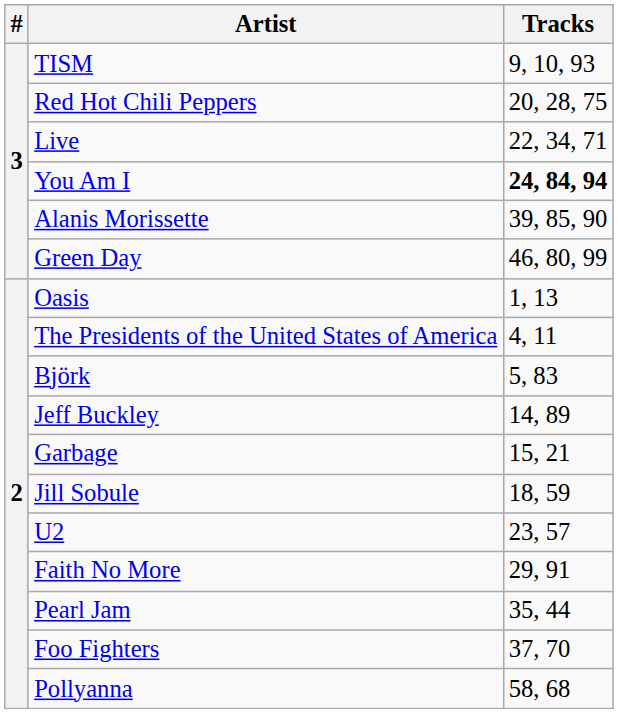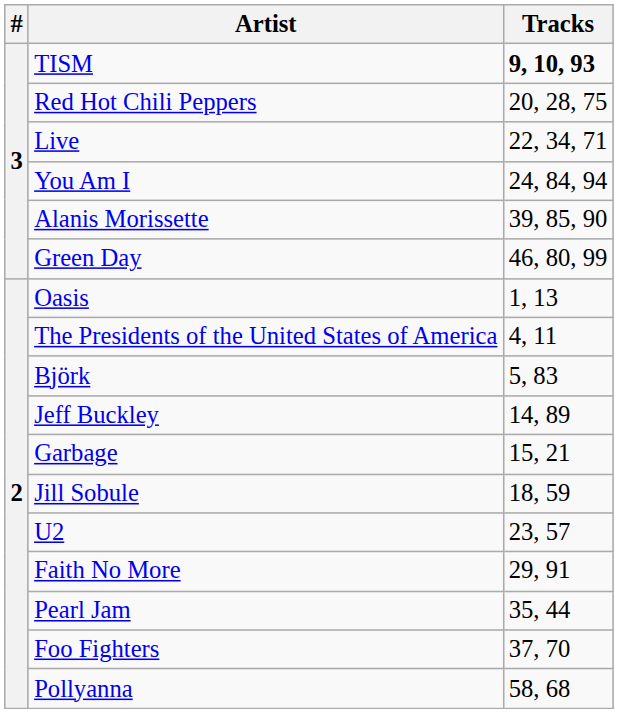(552, 63) normal -> (552, 63) bold
(558, 180) bold -> (558, 180) normal
